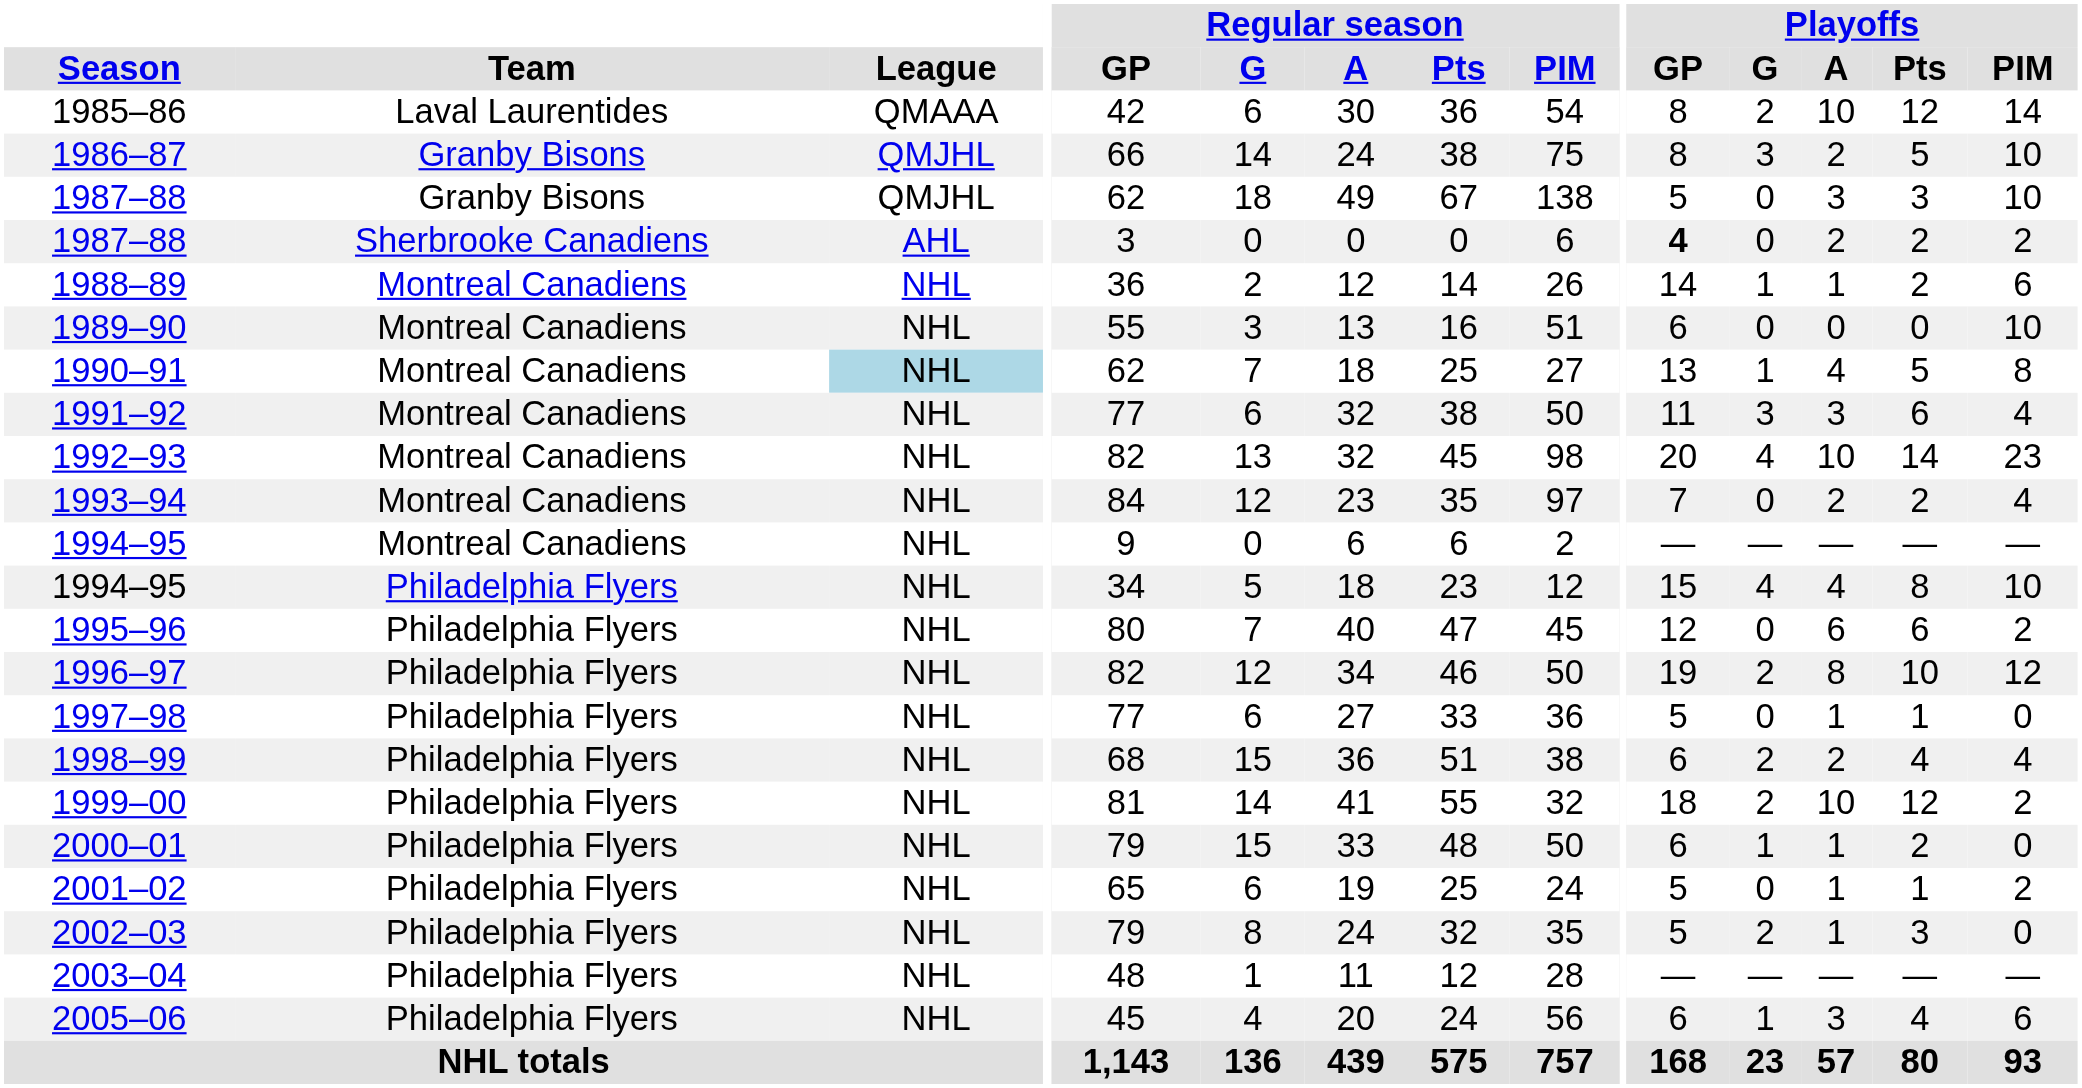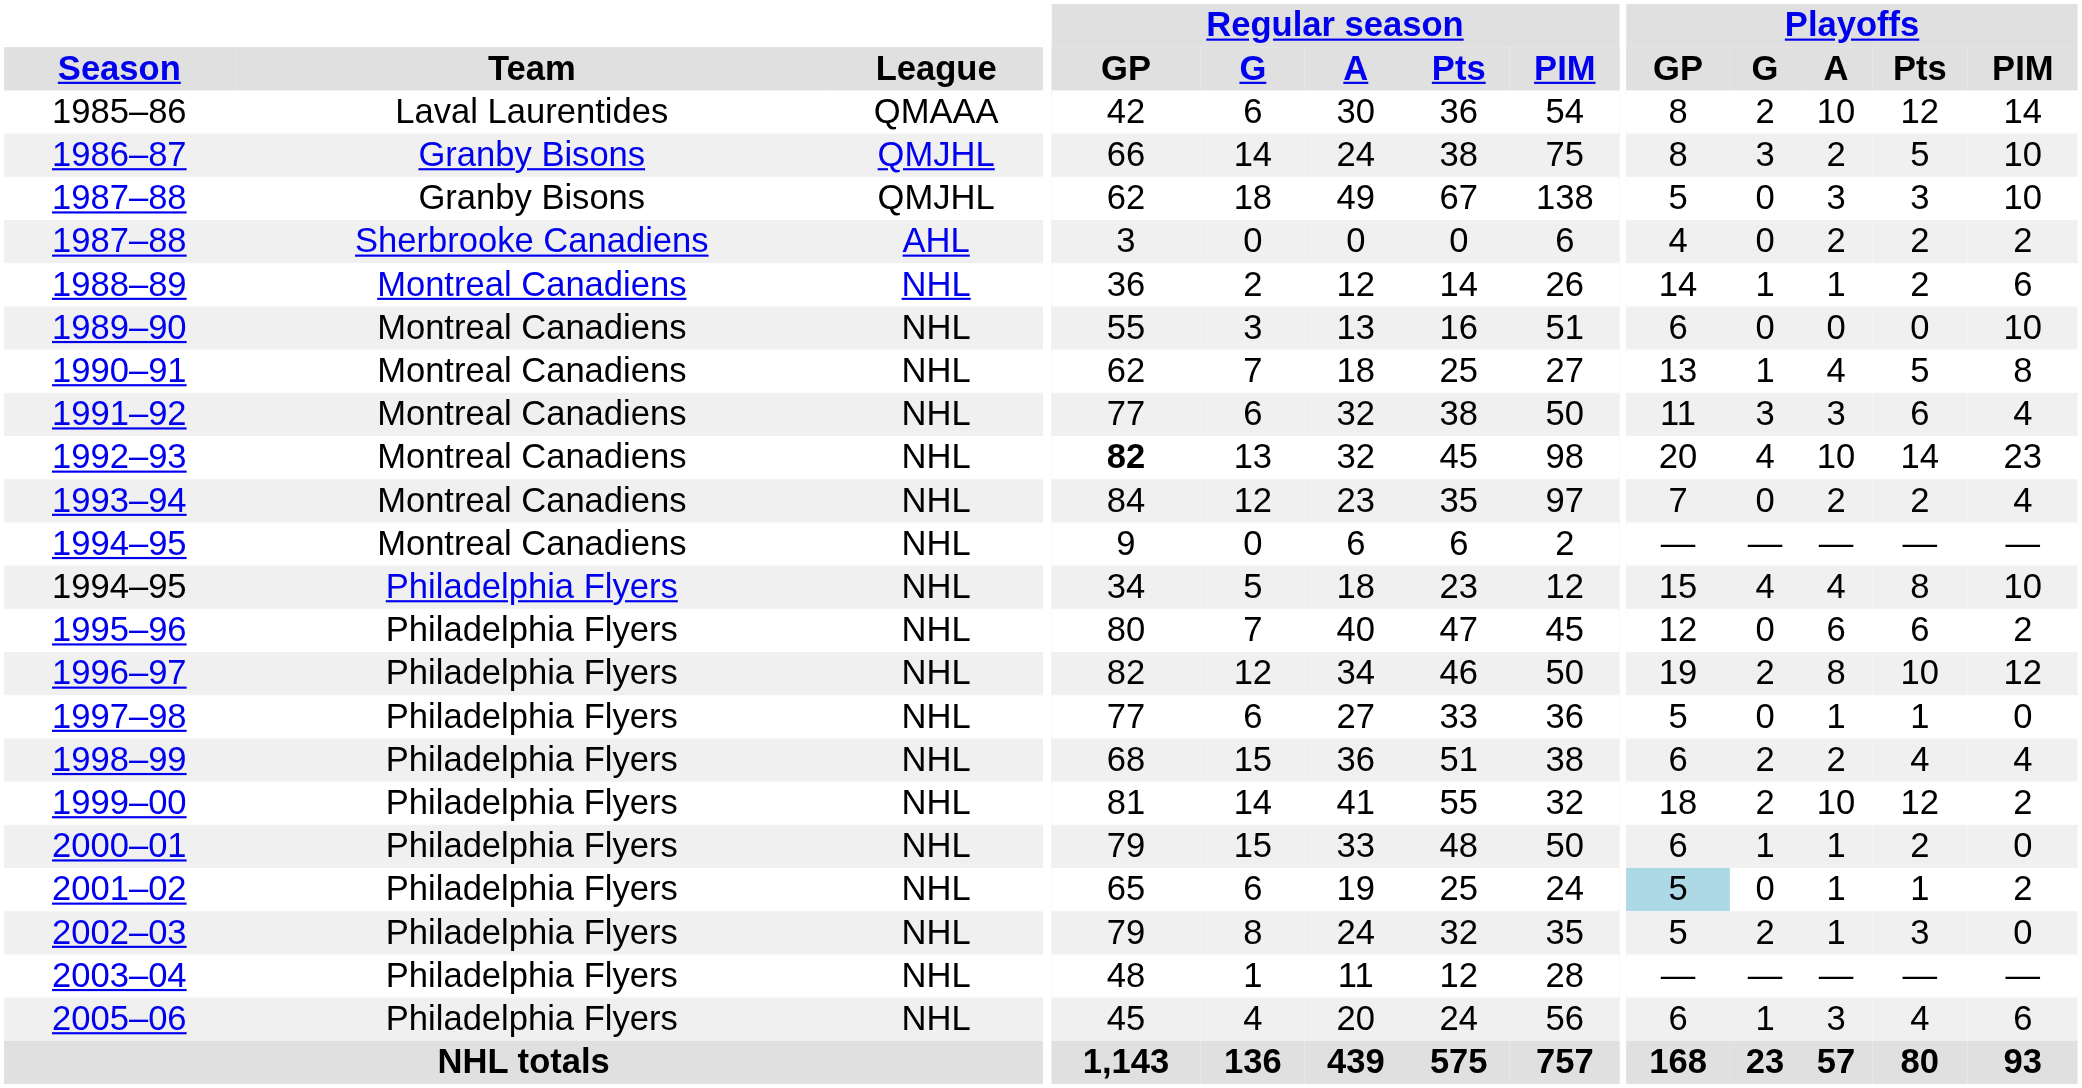(1678, 241) bold -> (1678, 241) normal
(936, 370) lightblue background -> (936, 370) no background
(1126, 457) normal -> (1126, 457) bold
(1678, 889) no background -> (1678, 889) lightblue background
